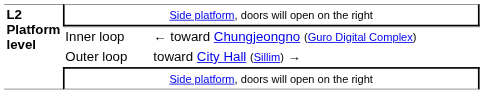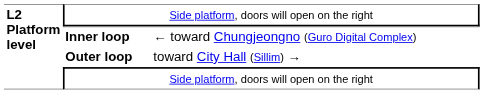(95, 37) normal -> (97, 37) bold
(96, 57) normal -> (99, 57) bold
